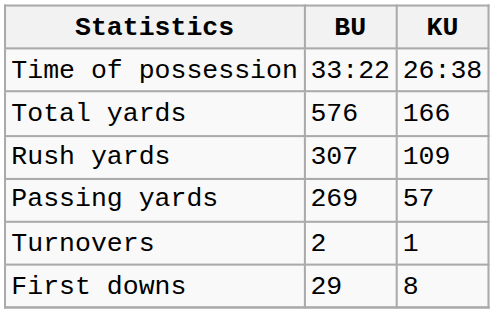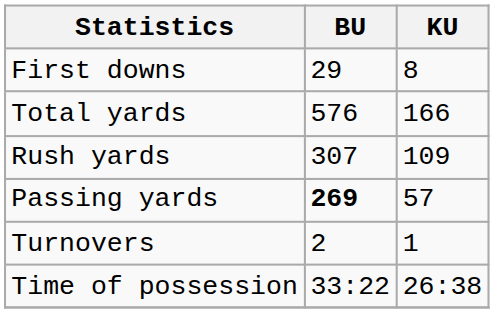rows swapped: (99, 286) <-> (155, 70)
(334, 200) normal -> (334, 200) bold
